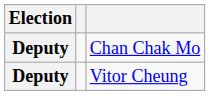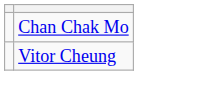- column: (40, 18)
